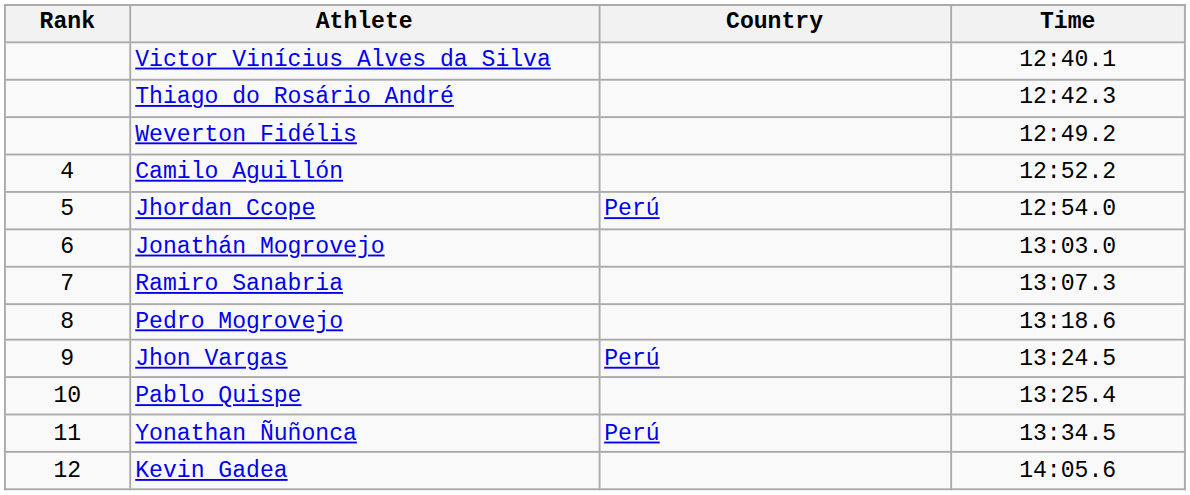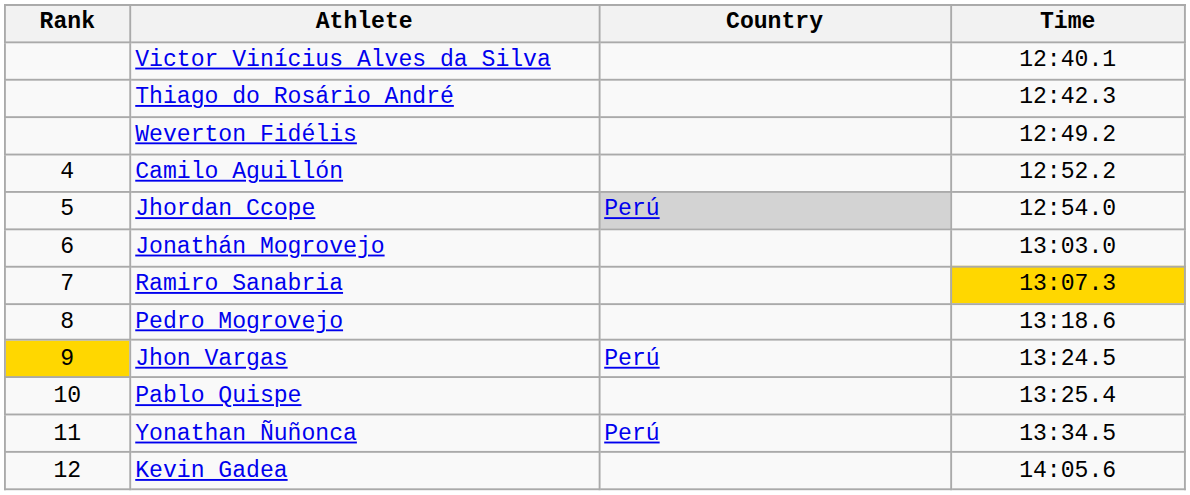(632, 210) no background -> (632, 210) lightgrey background
(1068, 285) no background -> (1068, 285) gold background
(67, 359) no background -> (67, 359) gold background
